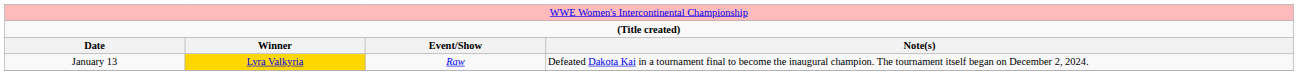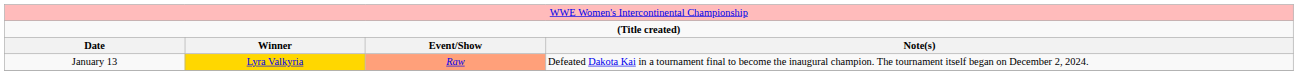(455, 62) no background -> (455, 62) lightsalmon background
